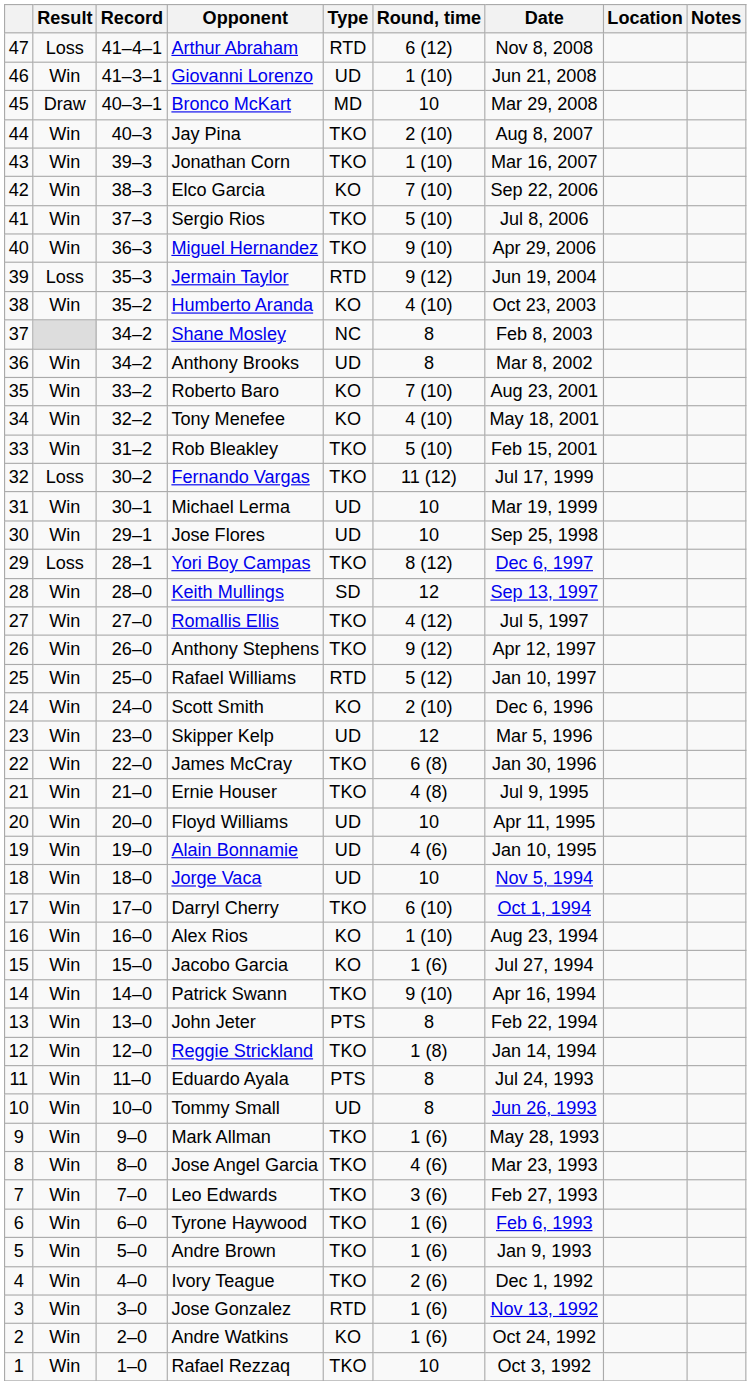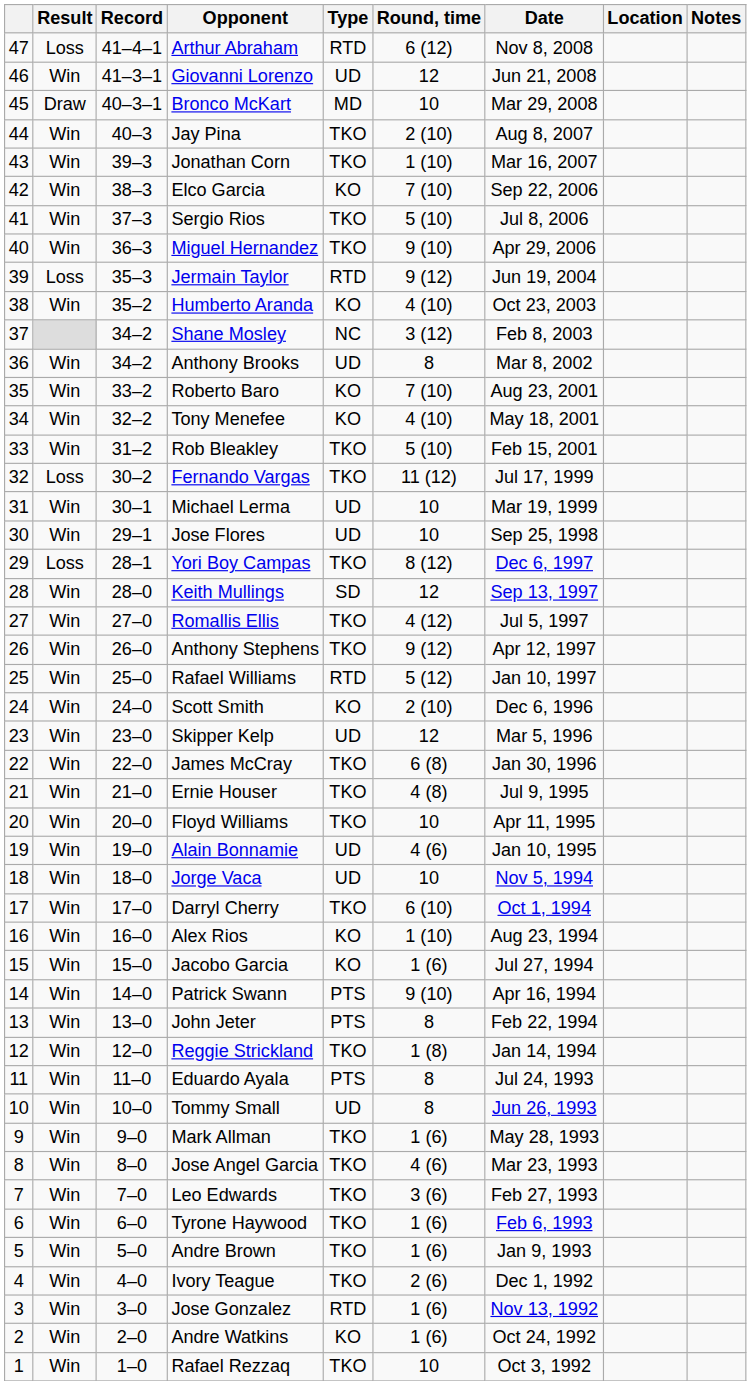(429, 76) 1 (10) -> (429, 76) 12
(429, 334) 8 -> (429, 334) 3 (12)
(348, 821) UD -> (348, 821) TKO
(348, 993) TKO -> (348, 993) PTS
